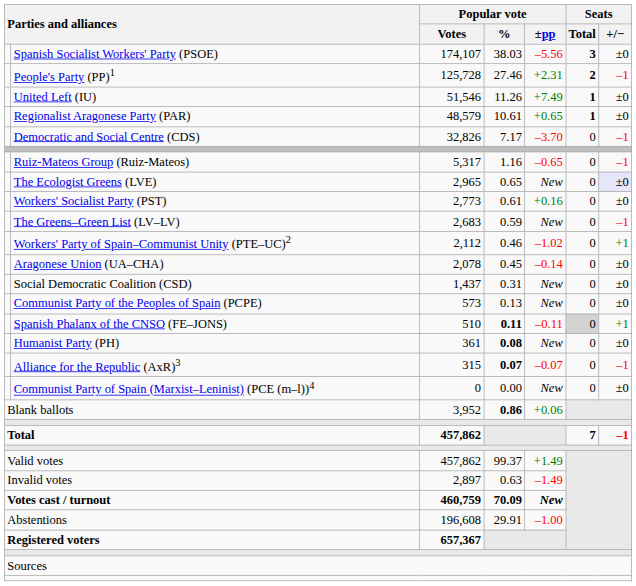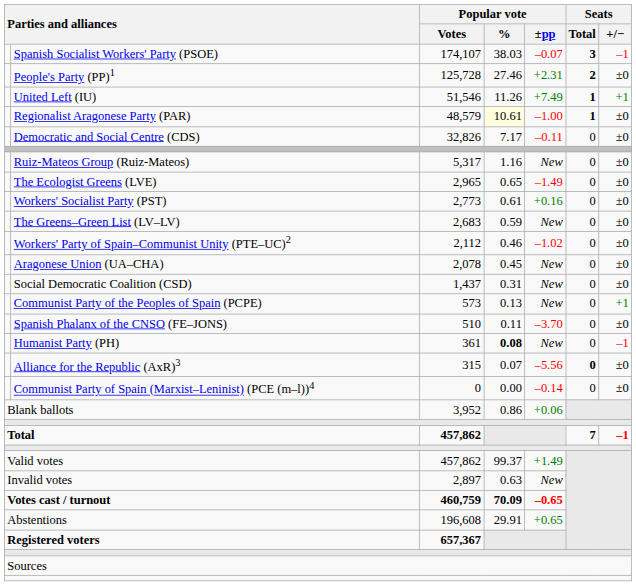(549, 53) –5.56 -> (549, 53) –0.07
(622, 53) ±0 -> (623, 53) –1
(623, 75) –1 -> (622, 75) ±0
(622, 96) ±0 -> (622, 96) +1
(508, 116) no background -> (508, 116) lightyellow background
(548, 116) +0.65 -> (549, 116) –1.00
(549, 136) –3.70 -> (549, 136) –0.11
(623, 136) –1 -> (622, 136) ±0
(549, 162) –0.65 -> (552, 162) New
(623, 162) –1 -> (622, 162) ±0
(552, 181) New -> (549, 181) –1.49
(622, 181) lavender background -> (622, 181) no background
(623, 221) –1 -> (622, 221) ±0
(622, 242) +1 -> (622, 242) ±0
(549, 264) –0.14 -> (552, 264) New
(622, 303) ±0 -> (622, 303) +1
(511, 323) bold -> (511, 323) normal
(549, 323) –0.11 -> (549, 323) –3.70
(593, 323) lightgrey background -> (593, 323) no background
(622, 323) +1 -> (622, 323) ±0
(622, 343) ±0 -> (623, 343) –1
(511, 365) bold -> (511, 365) normal
(549, 365) –0.07 -> (549, 365) –5.56
(593, 365) normal -> (593, 365) bold
(623, 365) –1 -> (622, 365) ±0
(552, 388) New -> (549, 388) –0.14
(511, 409) bold -> (511, 409) normal
(549, 480) –1.49 -> (552, 480) New
(551, 500) New -> (549, 500) –0.65
(549, 520) –1.00 -> (548, 520) +0.65
